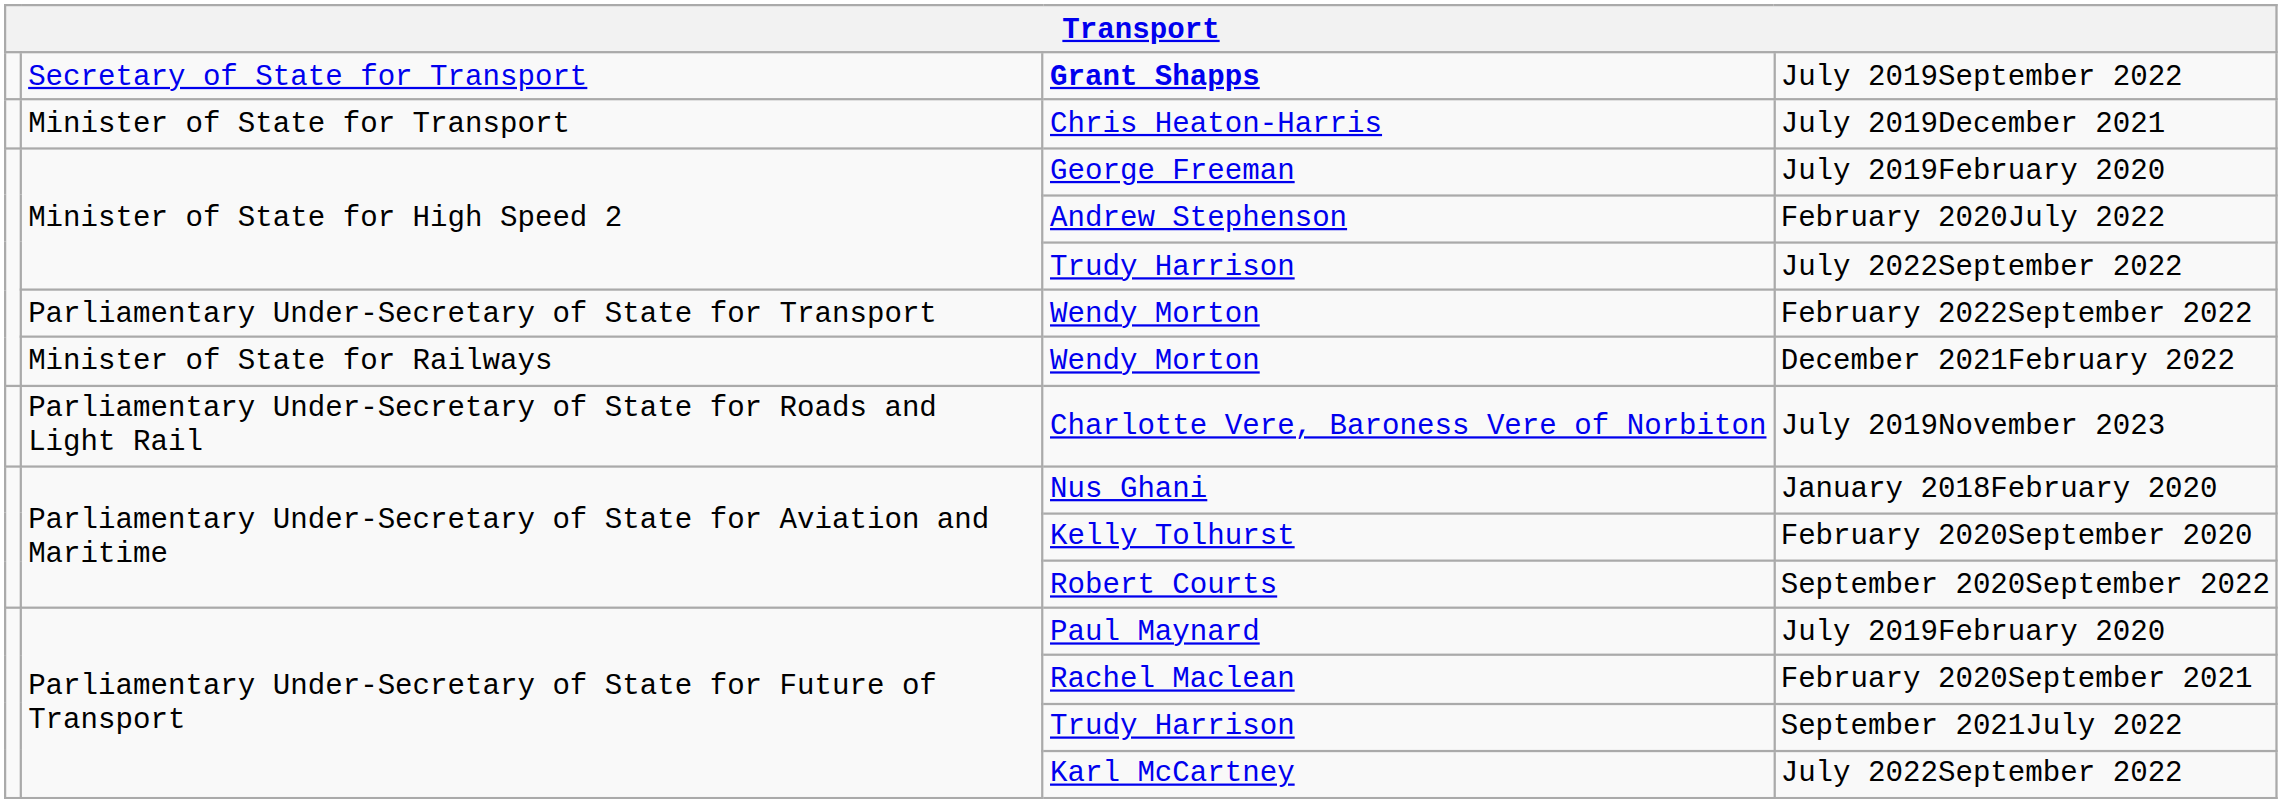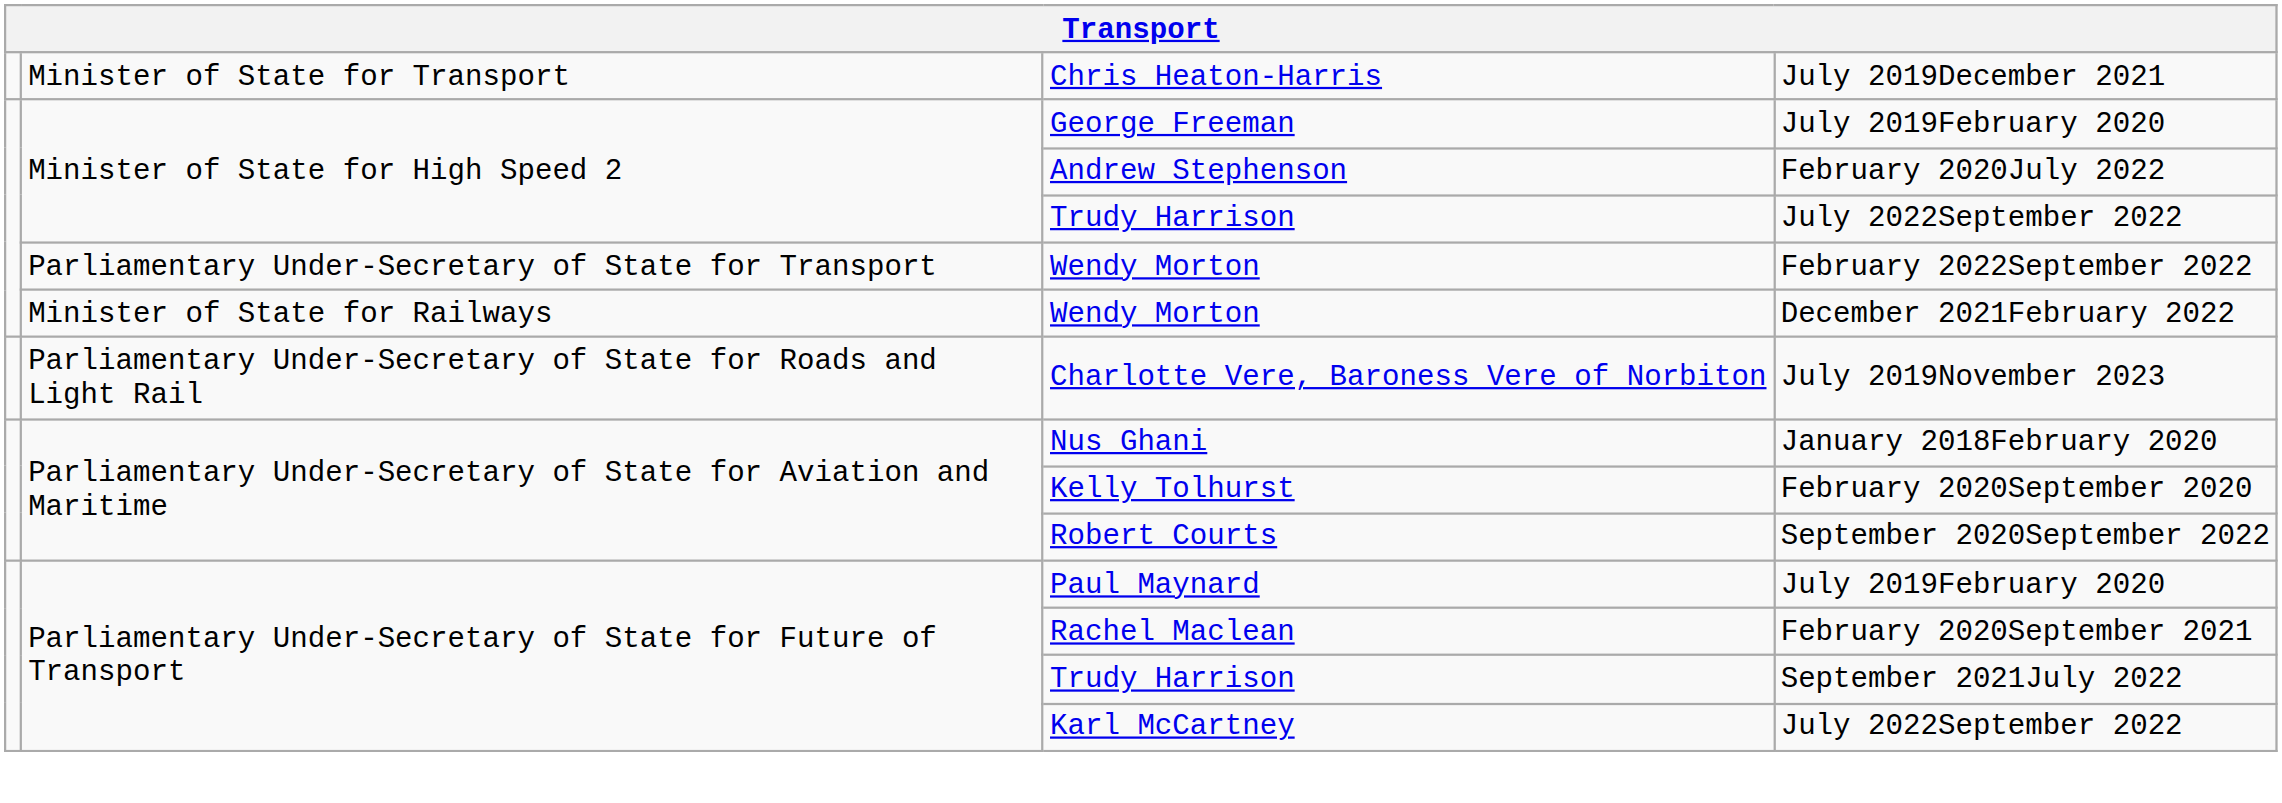- row: (1155, 76)
